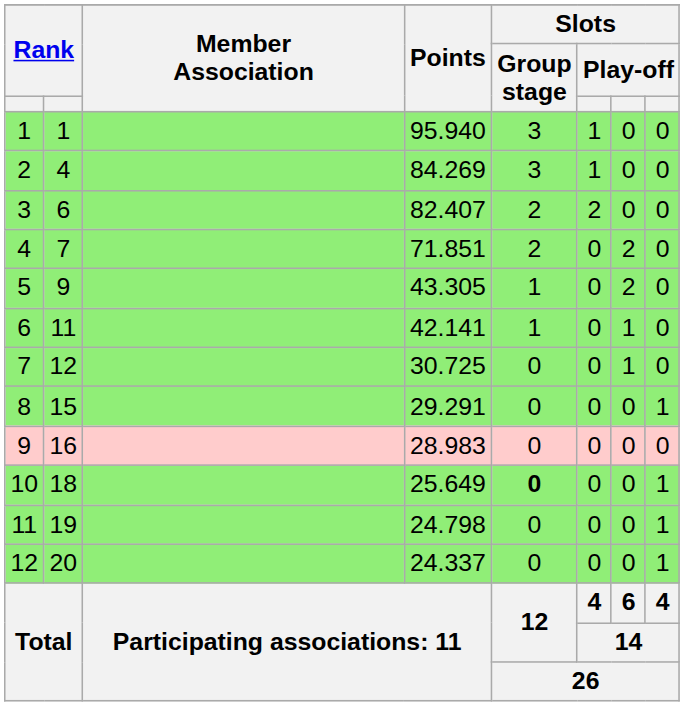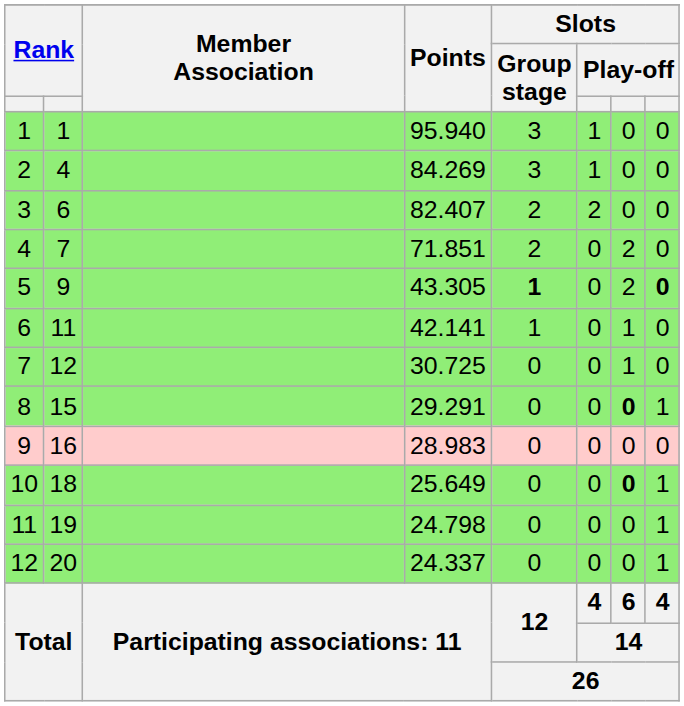(534, 288) normal -> (534, 288) bold
(663, 288) normal -> (663, 288) bold
(629, 406) normal -> (629, 406) bold
(534, 484) bold -> (534, 484) normal
(629, 484) normal -> (629, 484) bold
